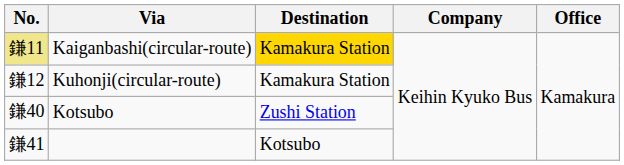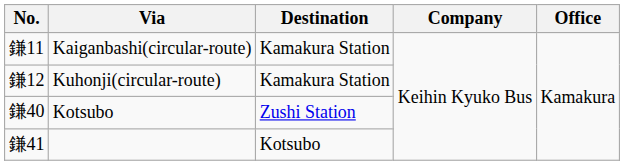(26, 48) khaki background -> (26, 48) no background
(325, 48) gold background -> (325, 48) no background
